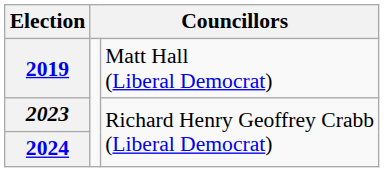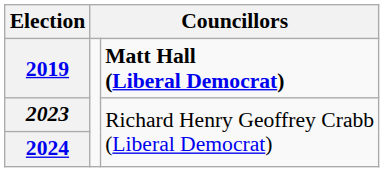(189, 68) normal -> (195, 68) bold
